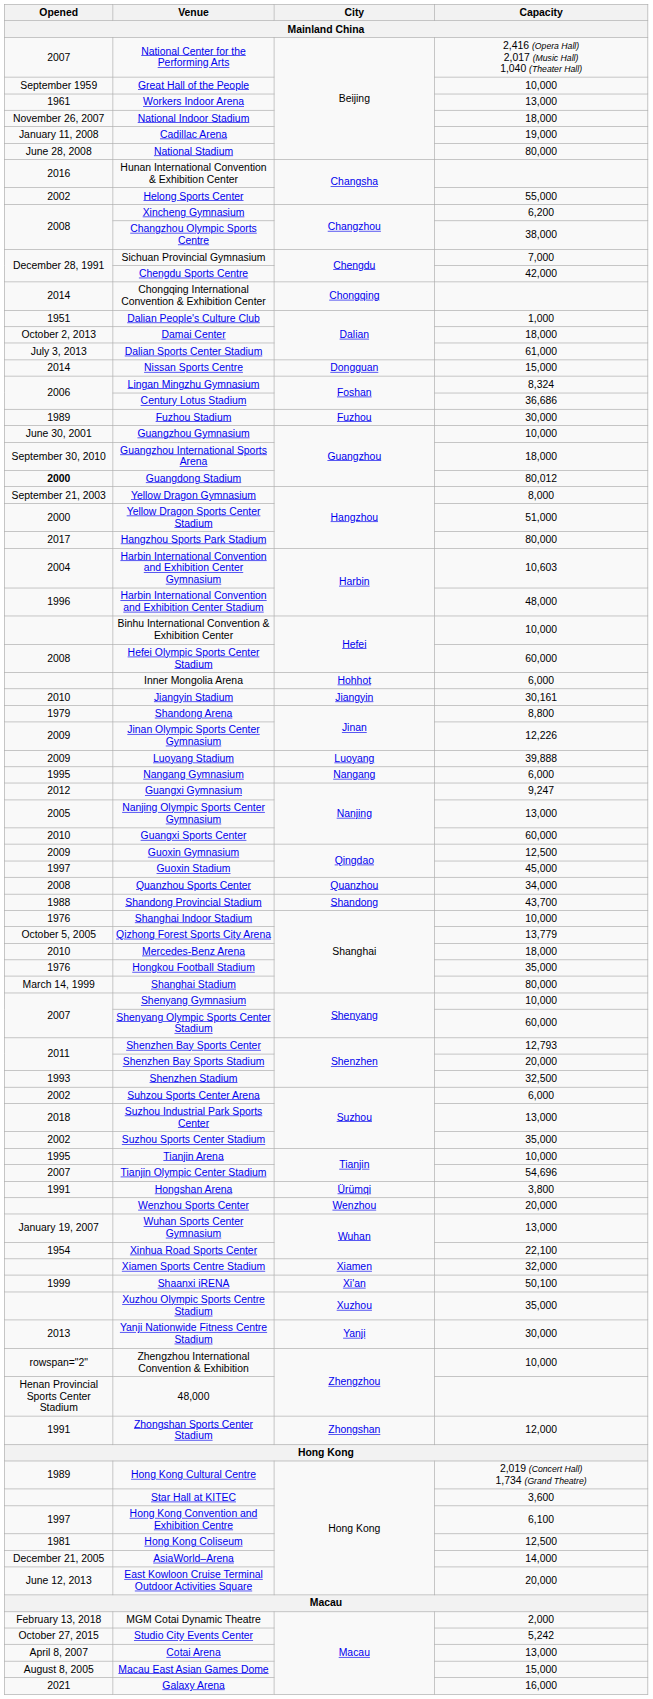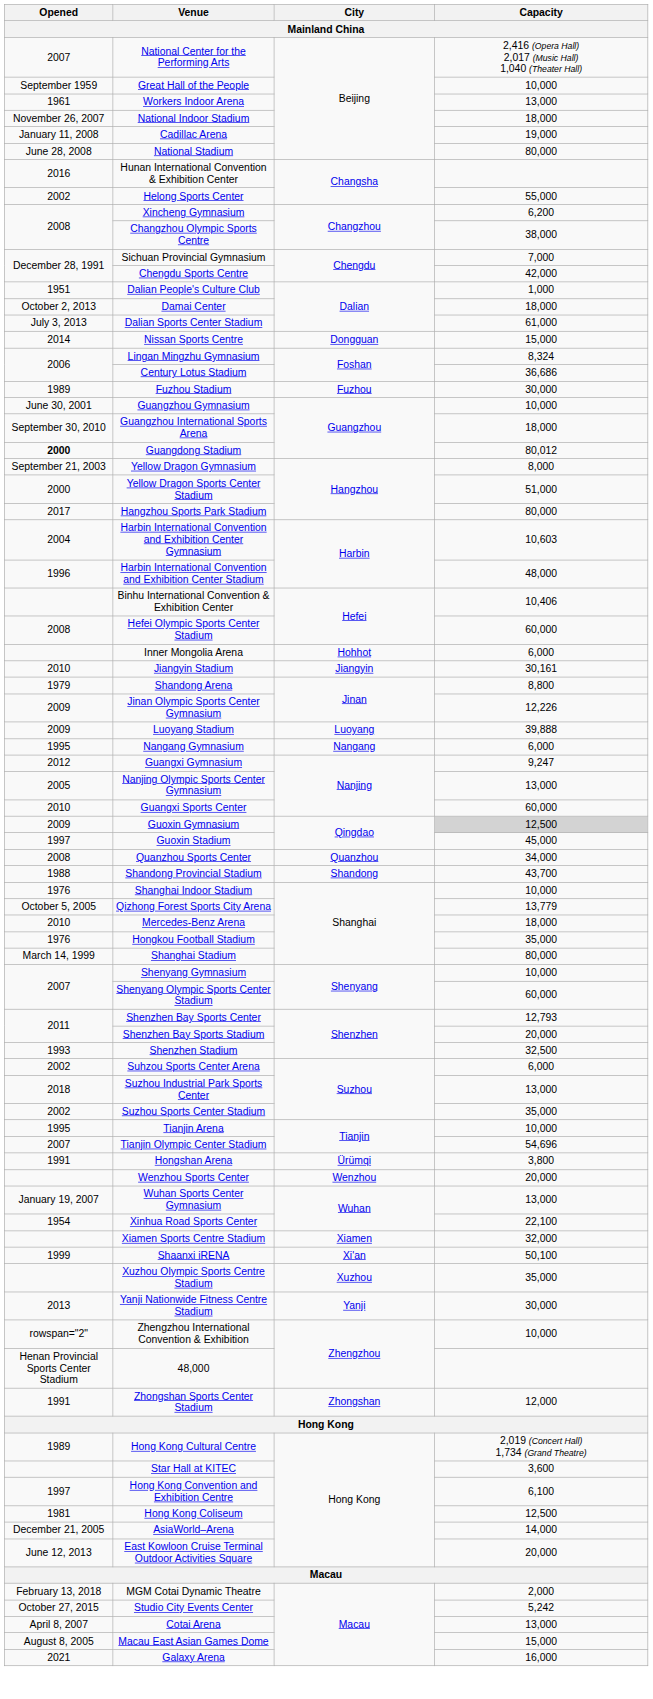- row: (194, 296)
(541, 630) 10,000 -> (541, 602) 10,406
(541, 852) no background -> (541, 824) lightgrey background
